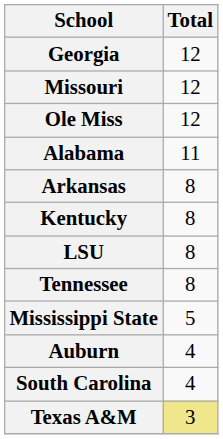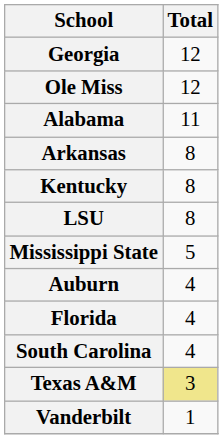- row: (84, 86)
- row: (84, 284)
+ row: (84, 317)
+ row: (84, 416)
